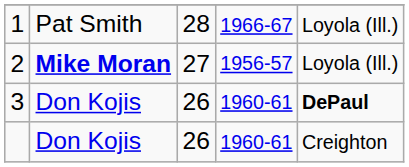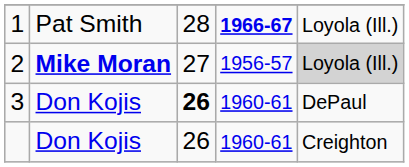(256, 24) normal -> (256, 24) bold
(350, 63) no background -> (350, 63) lightgrey background
(196, 102) normal -> (196, 102) bold
(335, 102) bold -> (334, 102) normal
